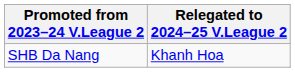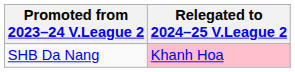(187, 55) no background -> (187, 55) pink background
